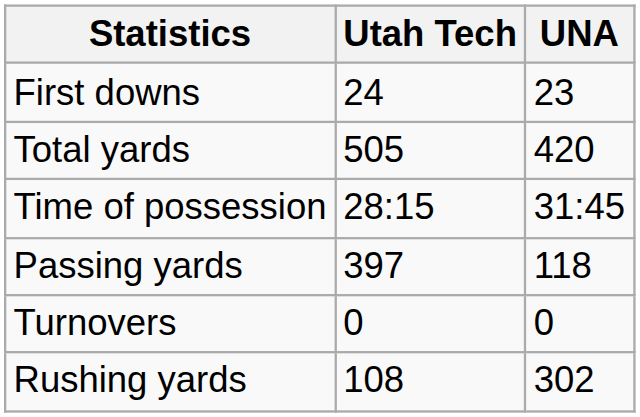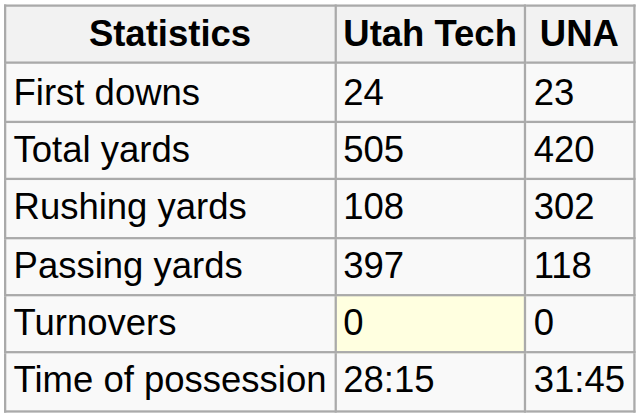rows swapped: (130, 381) <-> (170, 207)
(353, 323) no background -> (353, 323) lightyellow background
